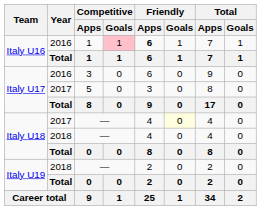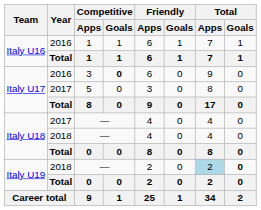(119, 43) pink background -> (119, 43) no background
(149, 43) bold -> (149, 43) normal
(119, 74) normal -> (119, 74) bold
(180, 120) lightyellow background -> (180, 120) no background
(210, 167) no background -> (210, 167) lightblue background
(240, 167) normal -> (240, 167) bold
